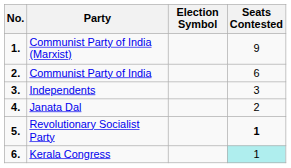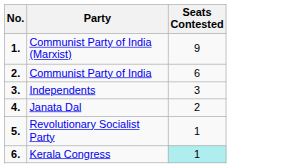- column: (198, 19)
(256, 131) bold -> (197, 131) normal
